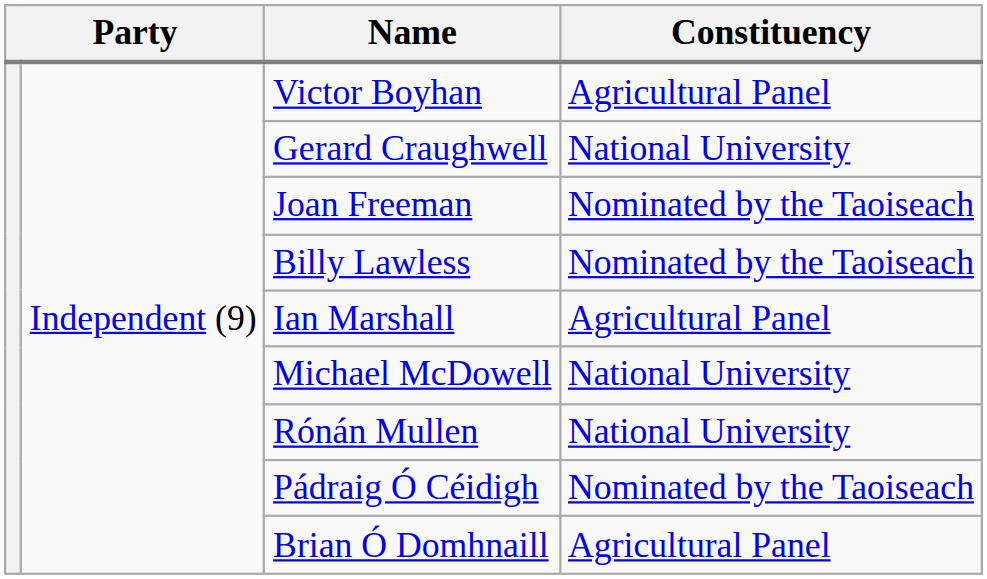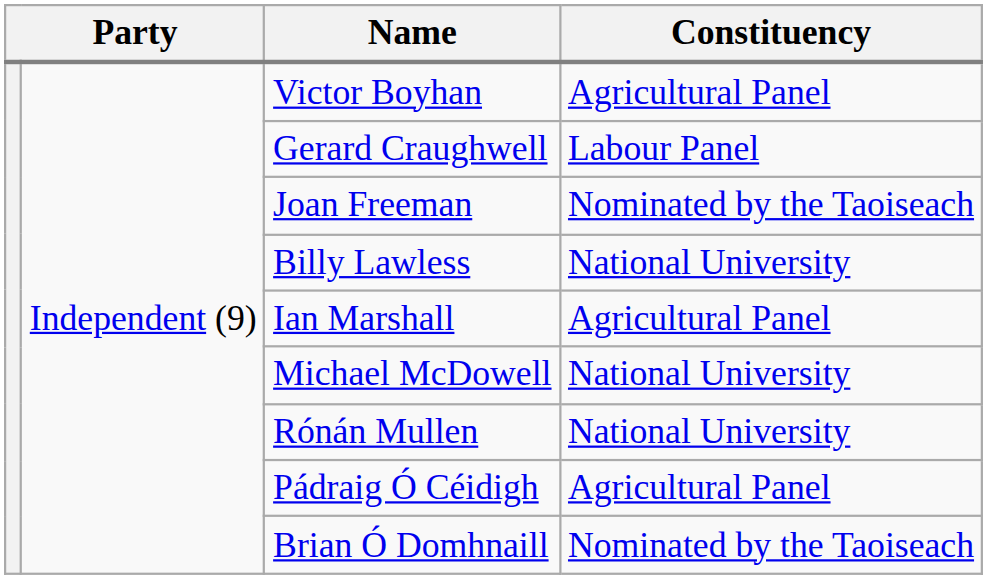(709, 148) National University -> (664, 148) Labour Panel
(771, 261) Nominated by the Taoiseach -> (709, 261) National University
(771, 487) Nominated by the Taoiseach -> (699, 487) Agricultural Panel
(699, 544) Agricultural Panel -> (771, 544) Nominated by the Taoiseach
